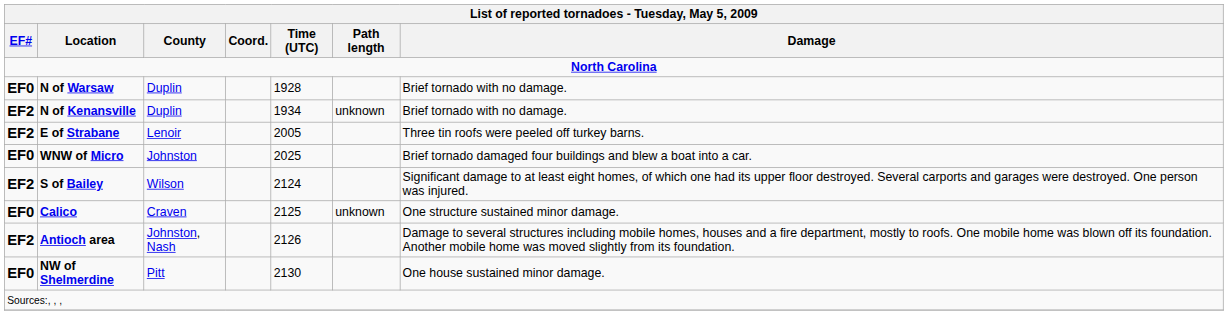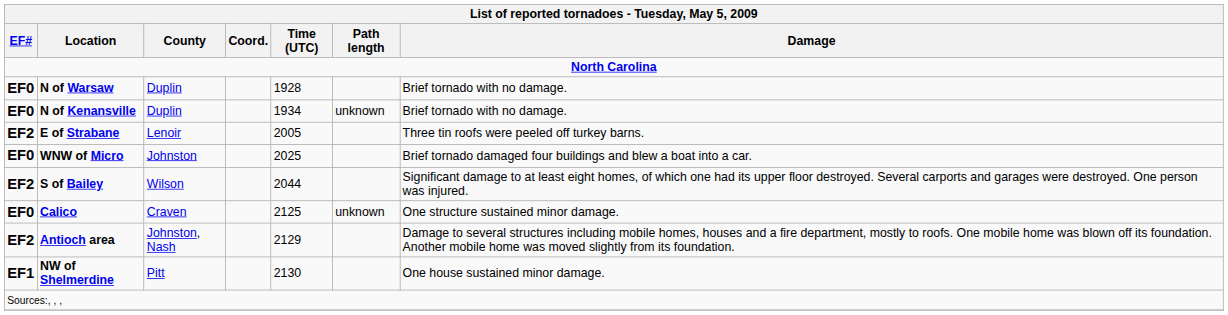(21, 110) EF2 -> (21, 110) EF0
(287, 184) 2124 -> (287, 184) 2044
(287, 240) 2126 -> (287, 240) 2129
(21, 273) EF0 -> (21, 273) EF1
